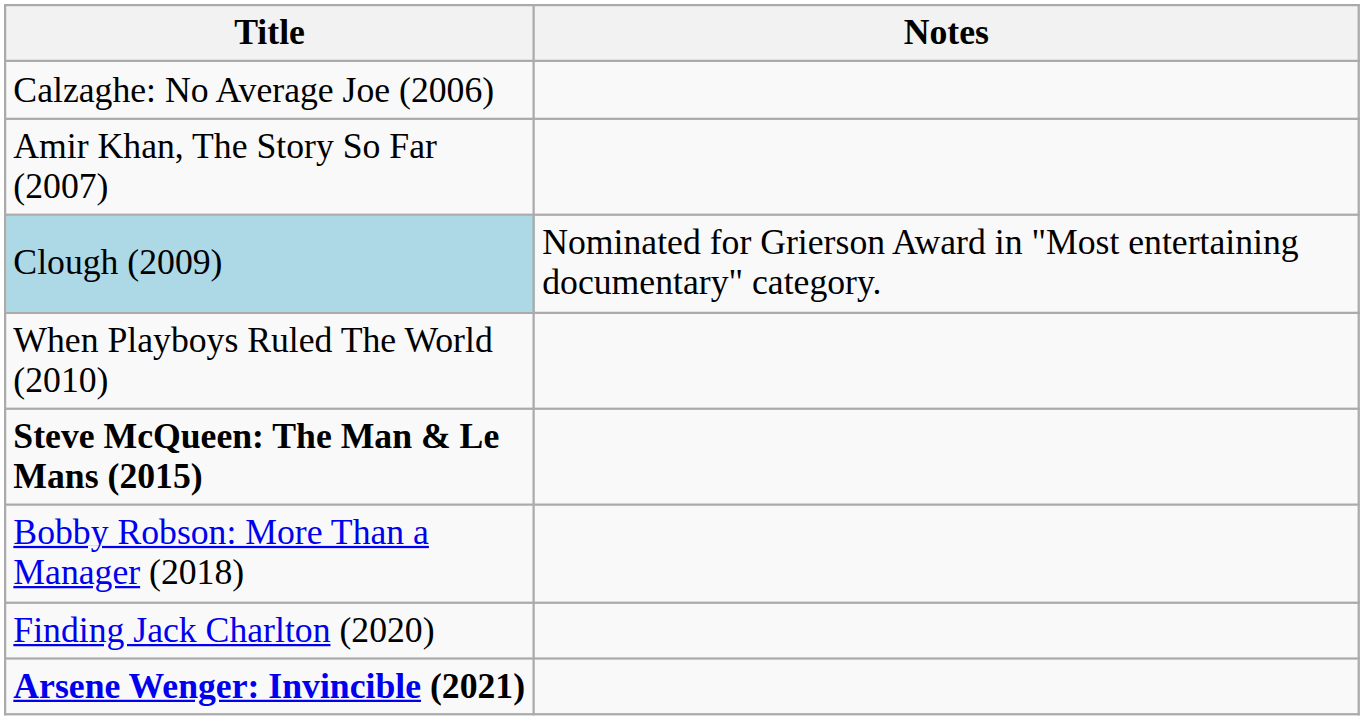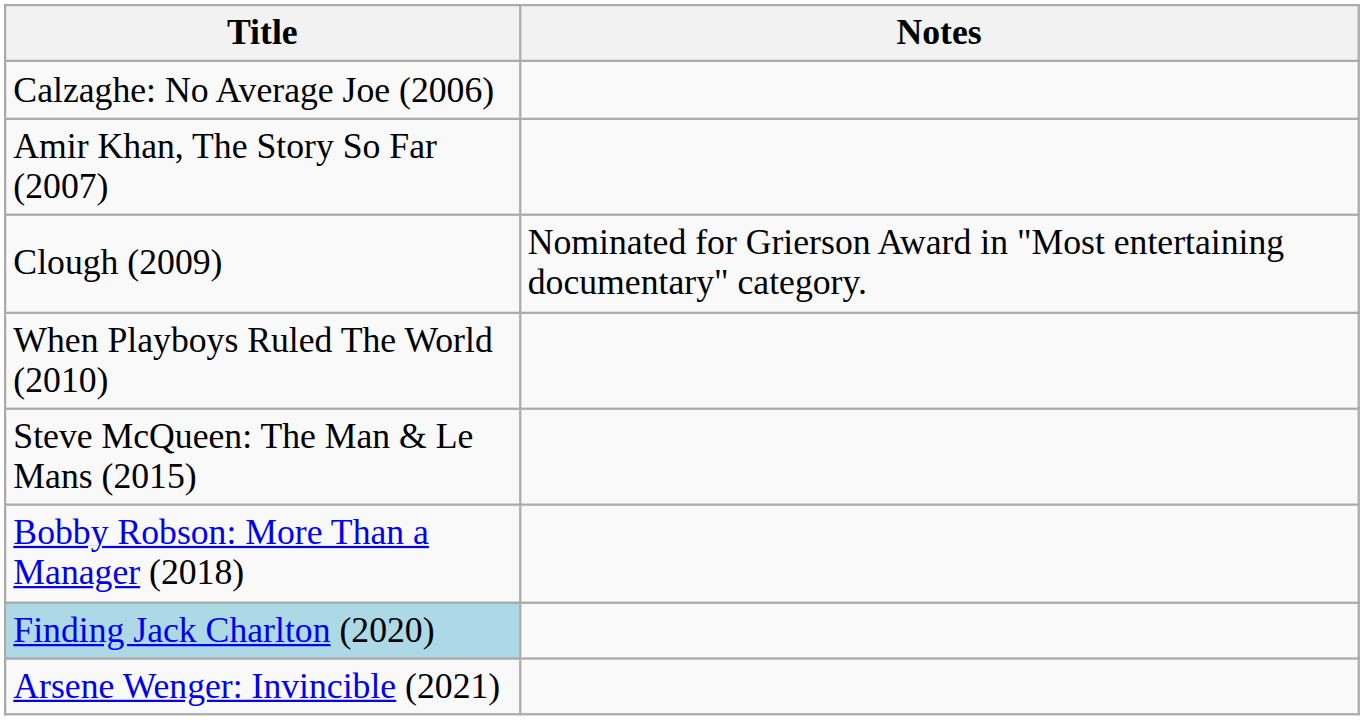(118, 262) lightblue background -> (118, 262) no background
(256, 456) bold -> (243, 456) normal
(224, 629) no background -> (224, 629) lightblue background
(269, 686) bold -> (257, 686) normal
